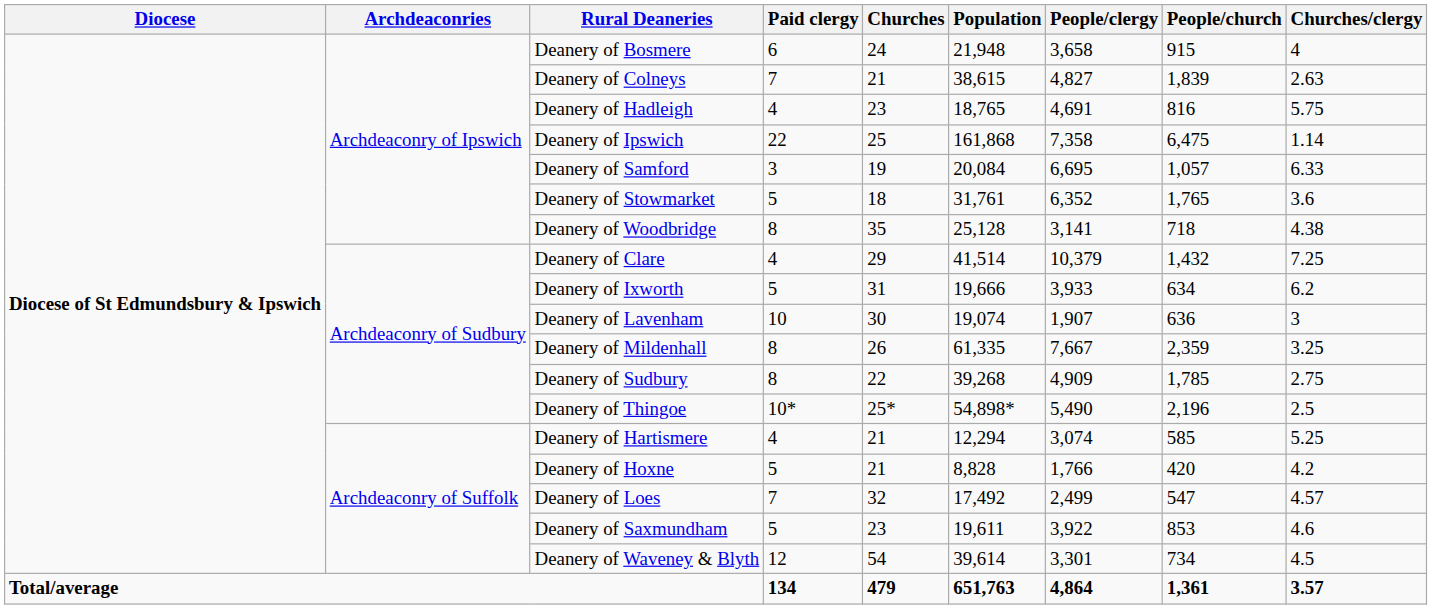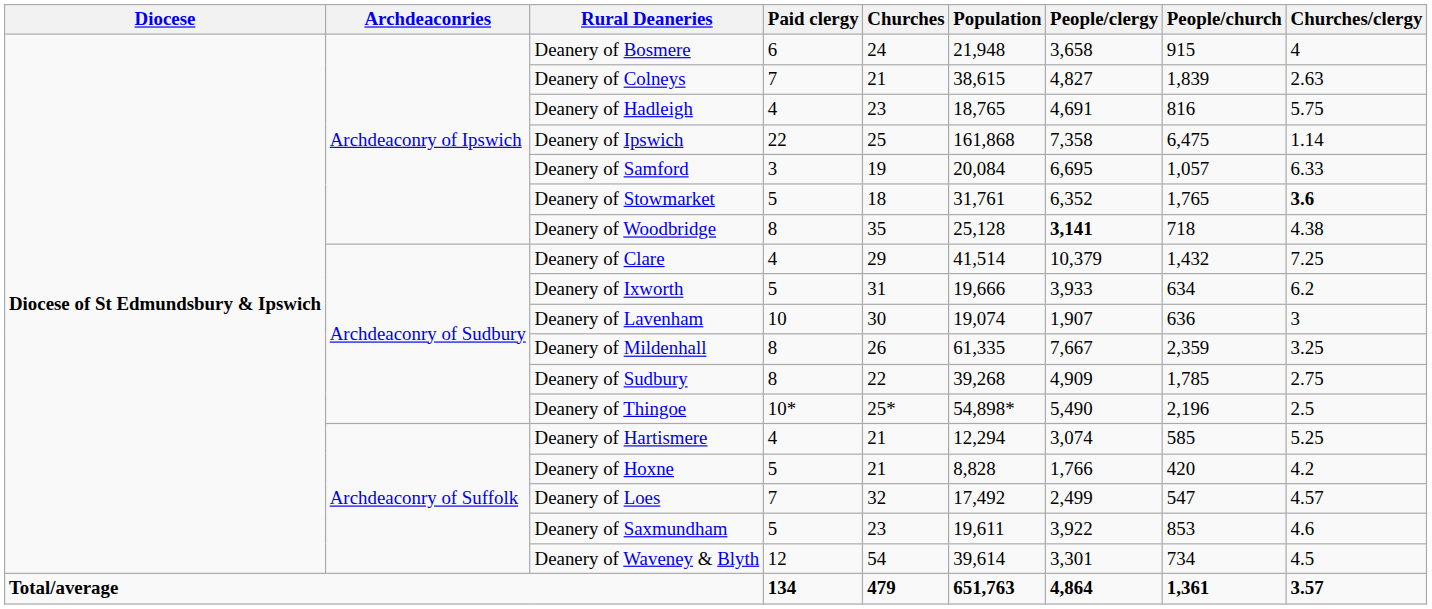(1302, 199) normal -> (1302, 199) bold
(1071, 229) normal -> (1071, 229) bold
